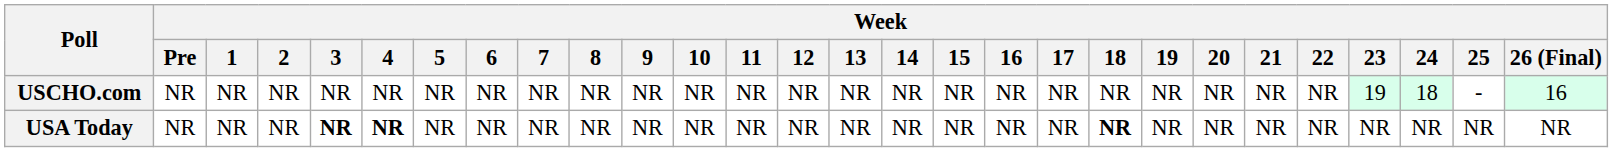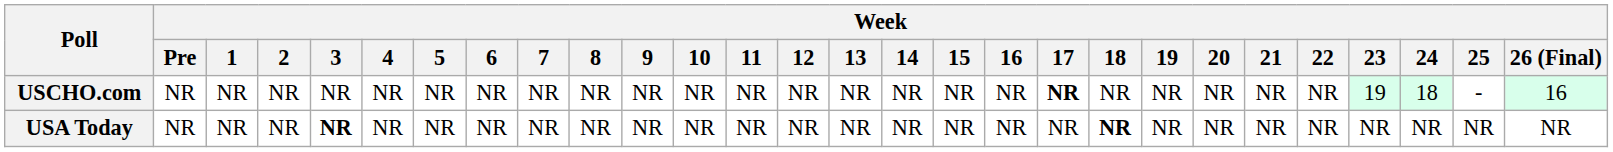(1063, 92) normal -> (1063, 92) bold
(388, 127) bold -> (388, 127) normal
